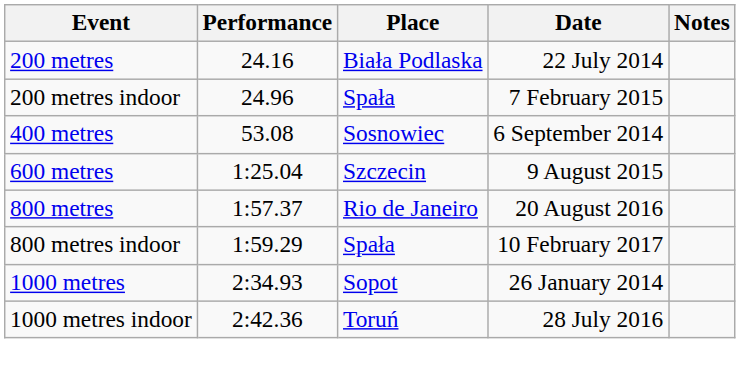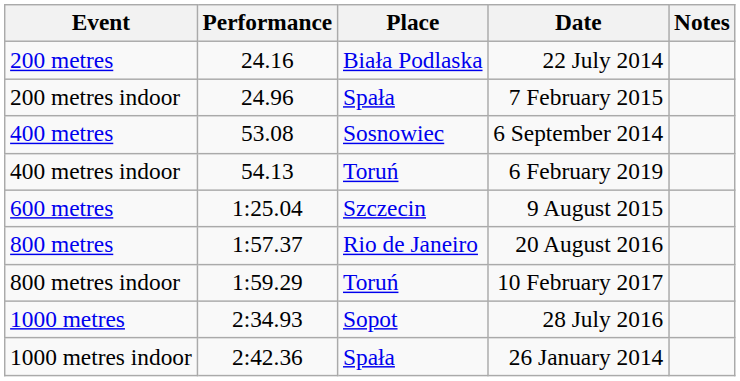+ row: (95, 171)
(369, 245) Spała -> (371, 282) Toruń
(586, 282) 26 January 2014 -> (603, 319) 28 July 2016
(371, 319) Toruń -> (369, 356) Spała
(603, 319) 28 July 2016 -> (586, 356) 26 January 2014
